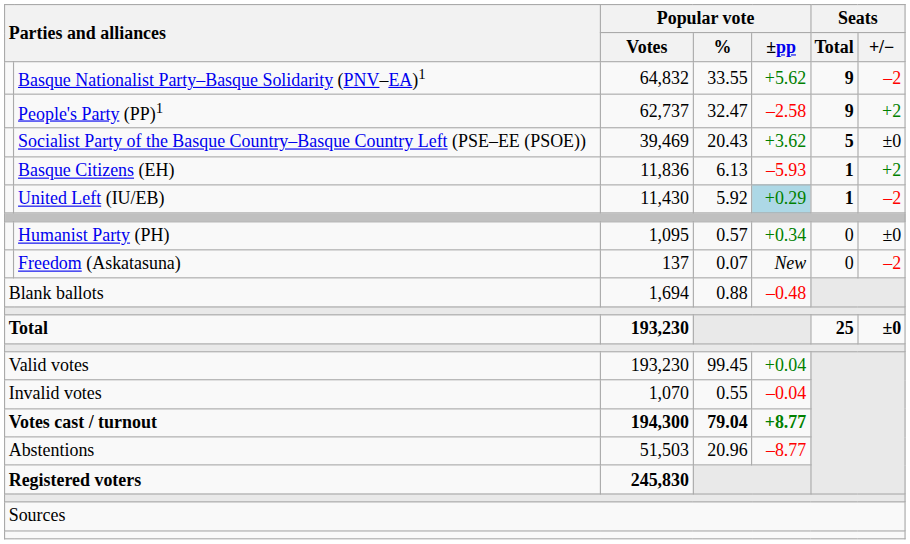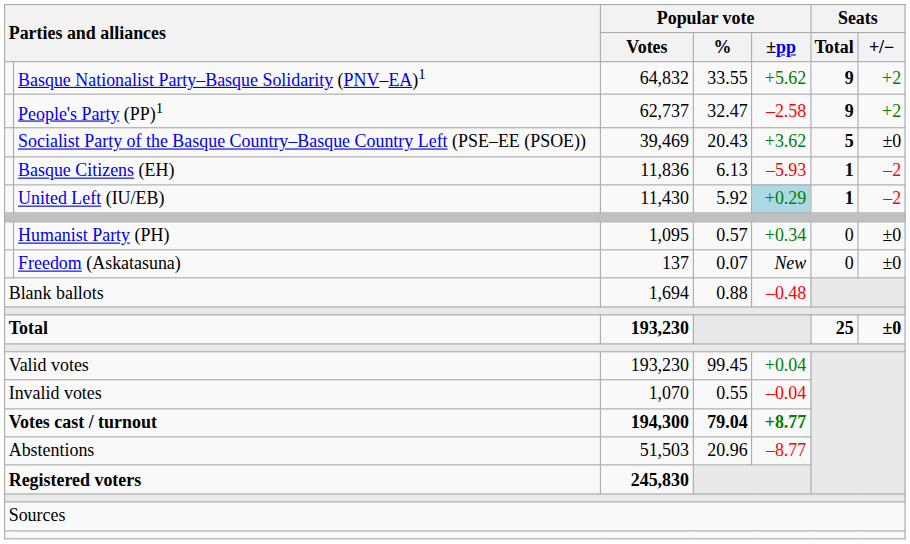(892, 77) –2 -> (892, 77) +2
(892, 170) +2 -> (892, 170) –2
(892, 264) –2 -> (892, 264) ±0
